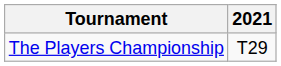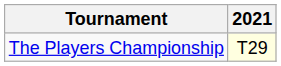(252, 47) no background -> (252, 47) lightyellow background
